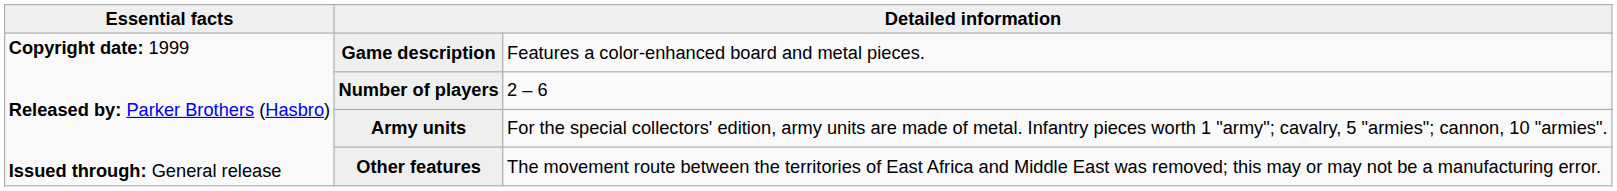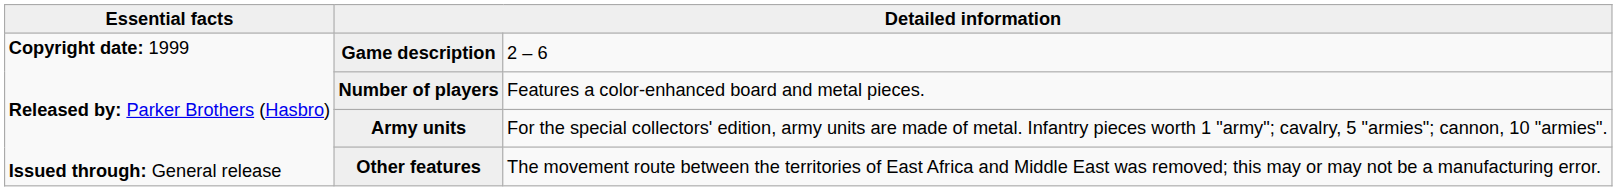(716, 52) Features a color-enhanced board and metal pieces. -> (527, 52) 2 – 6
(527, 90) 2 – 6 -> (716, 90) Features a color-enhanced board and metal pieces.
